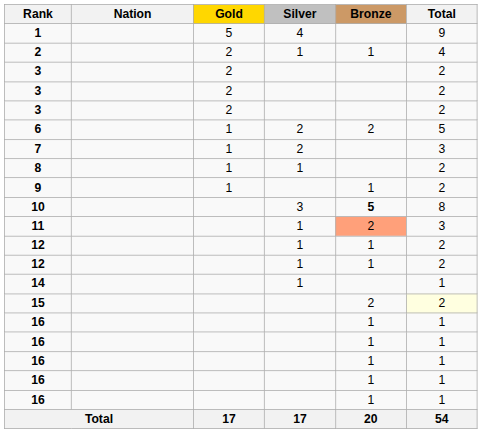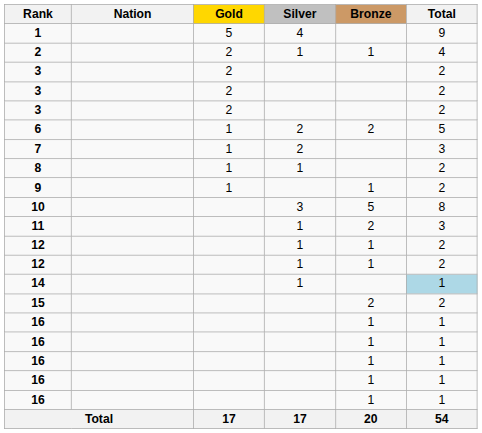(371, 206) bold -> (371, 206) normal
(371, 226) lightsalmon background -> (371, 226) no background
(442, 284) no background -> (442, 284) lightblue background
(442, 303) lightyellow background -> (442, 303) no background
